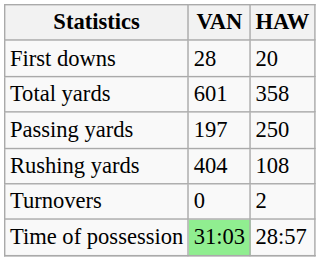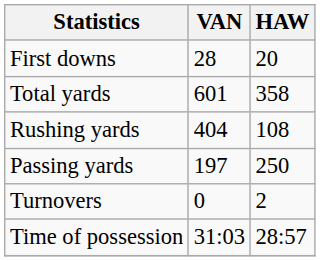rows swapped: (75, 165) <-> (72, 129)
(219, 237) lightgreen background -> (219, 237) no background
